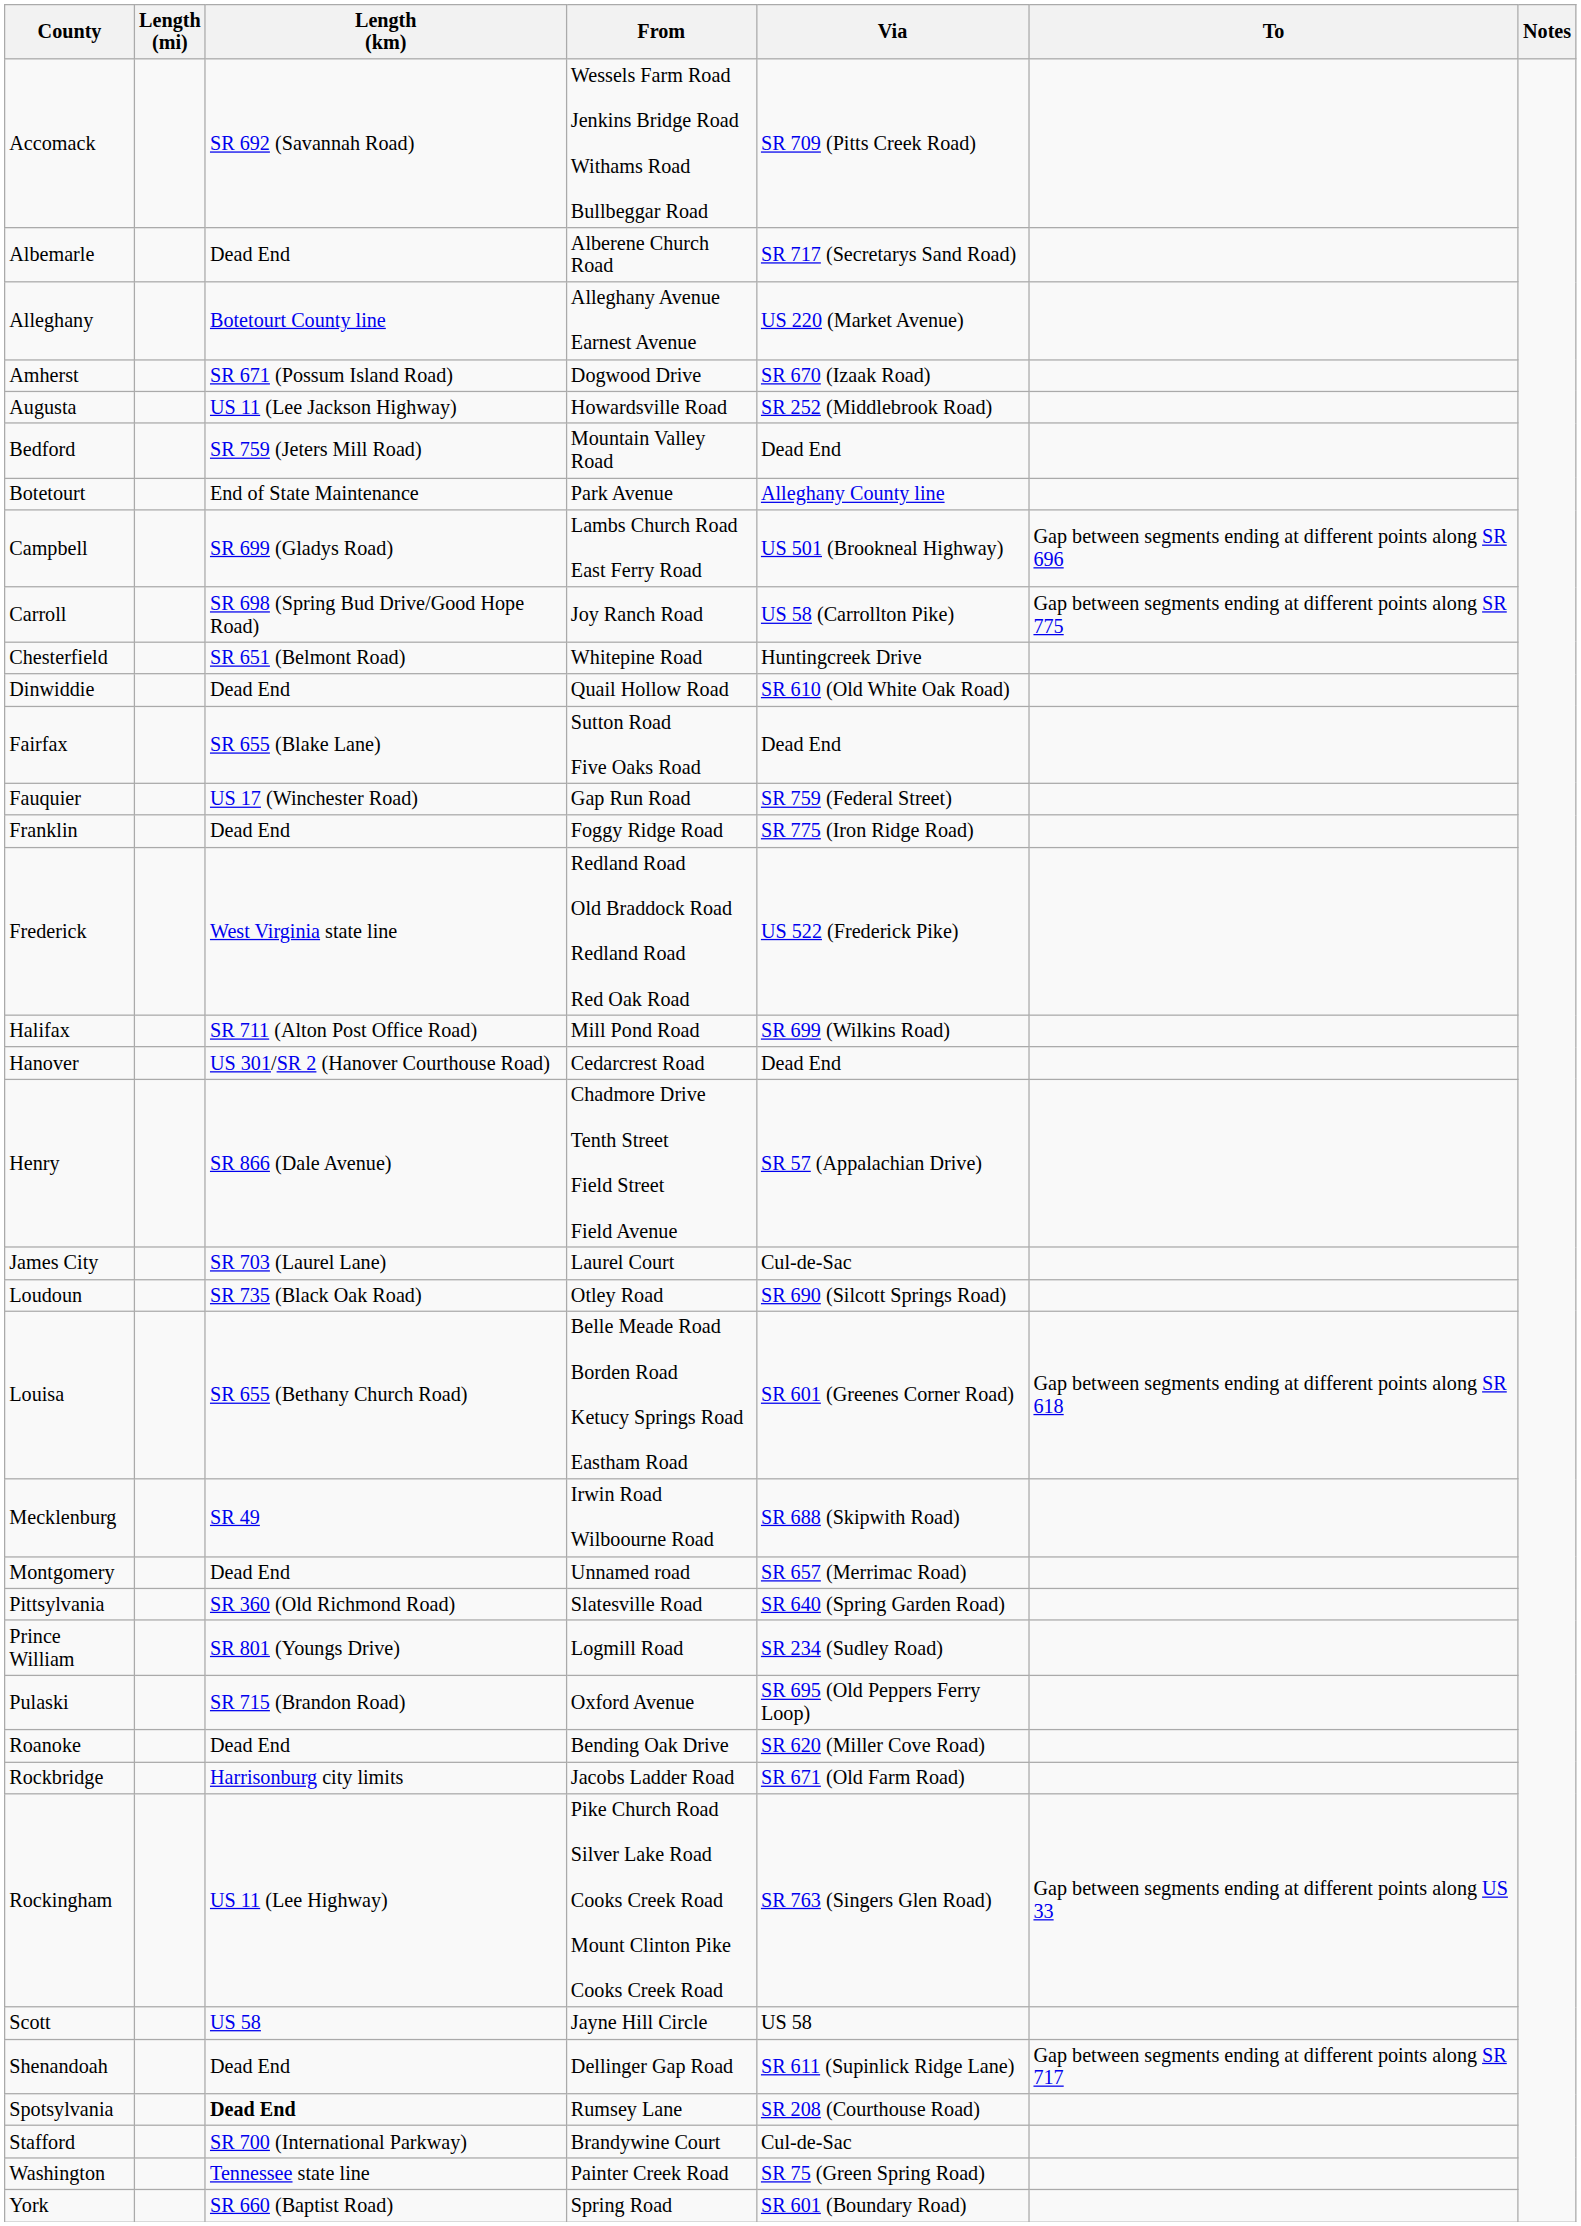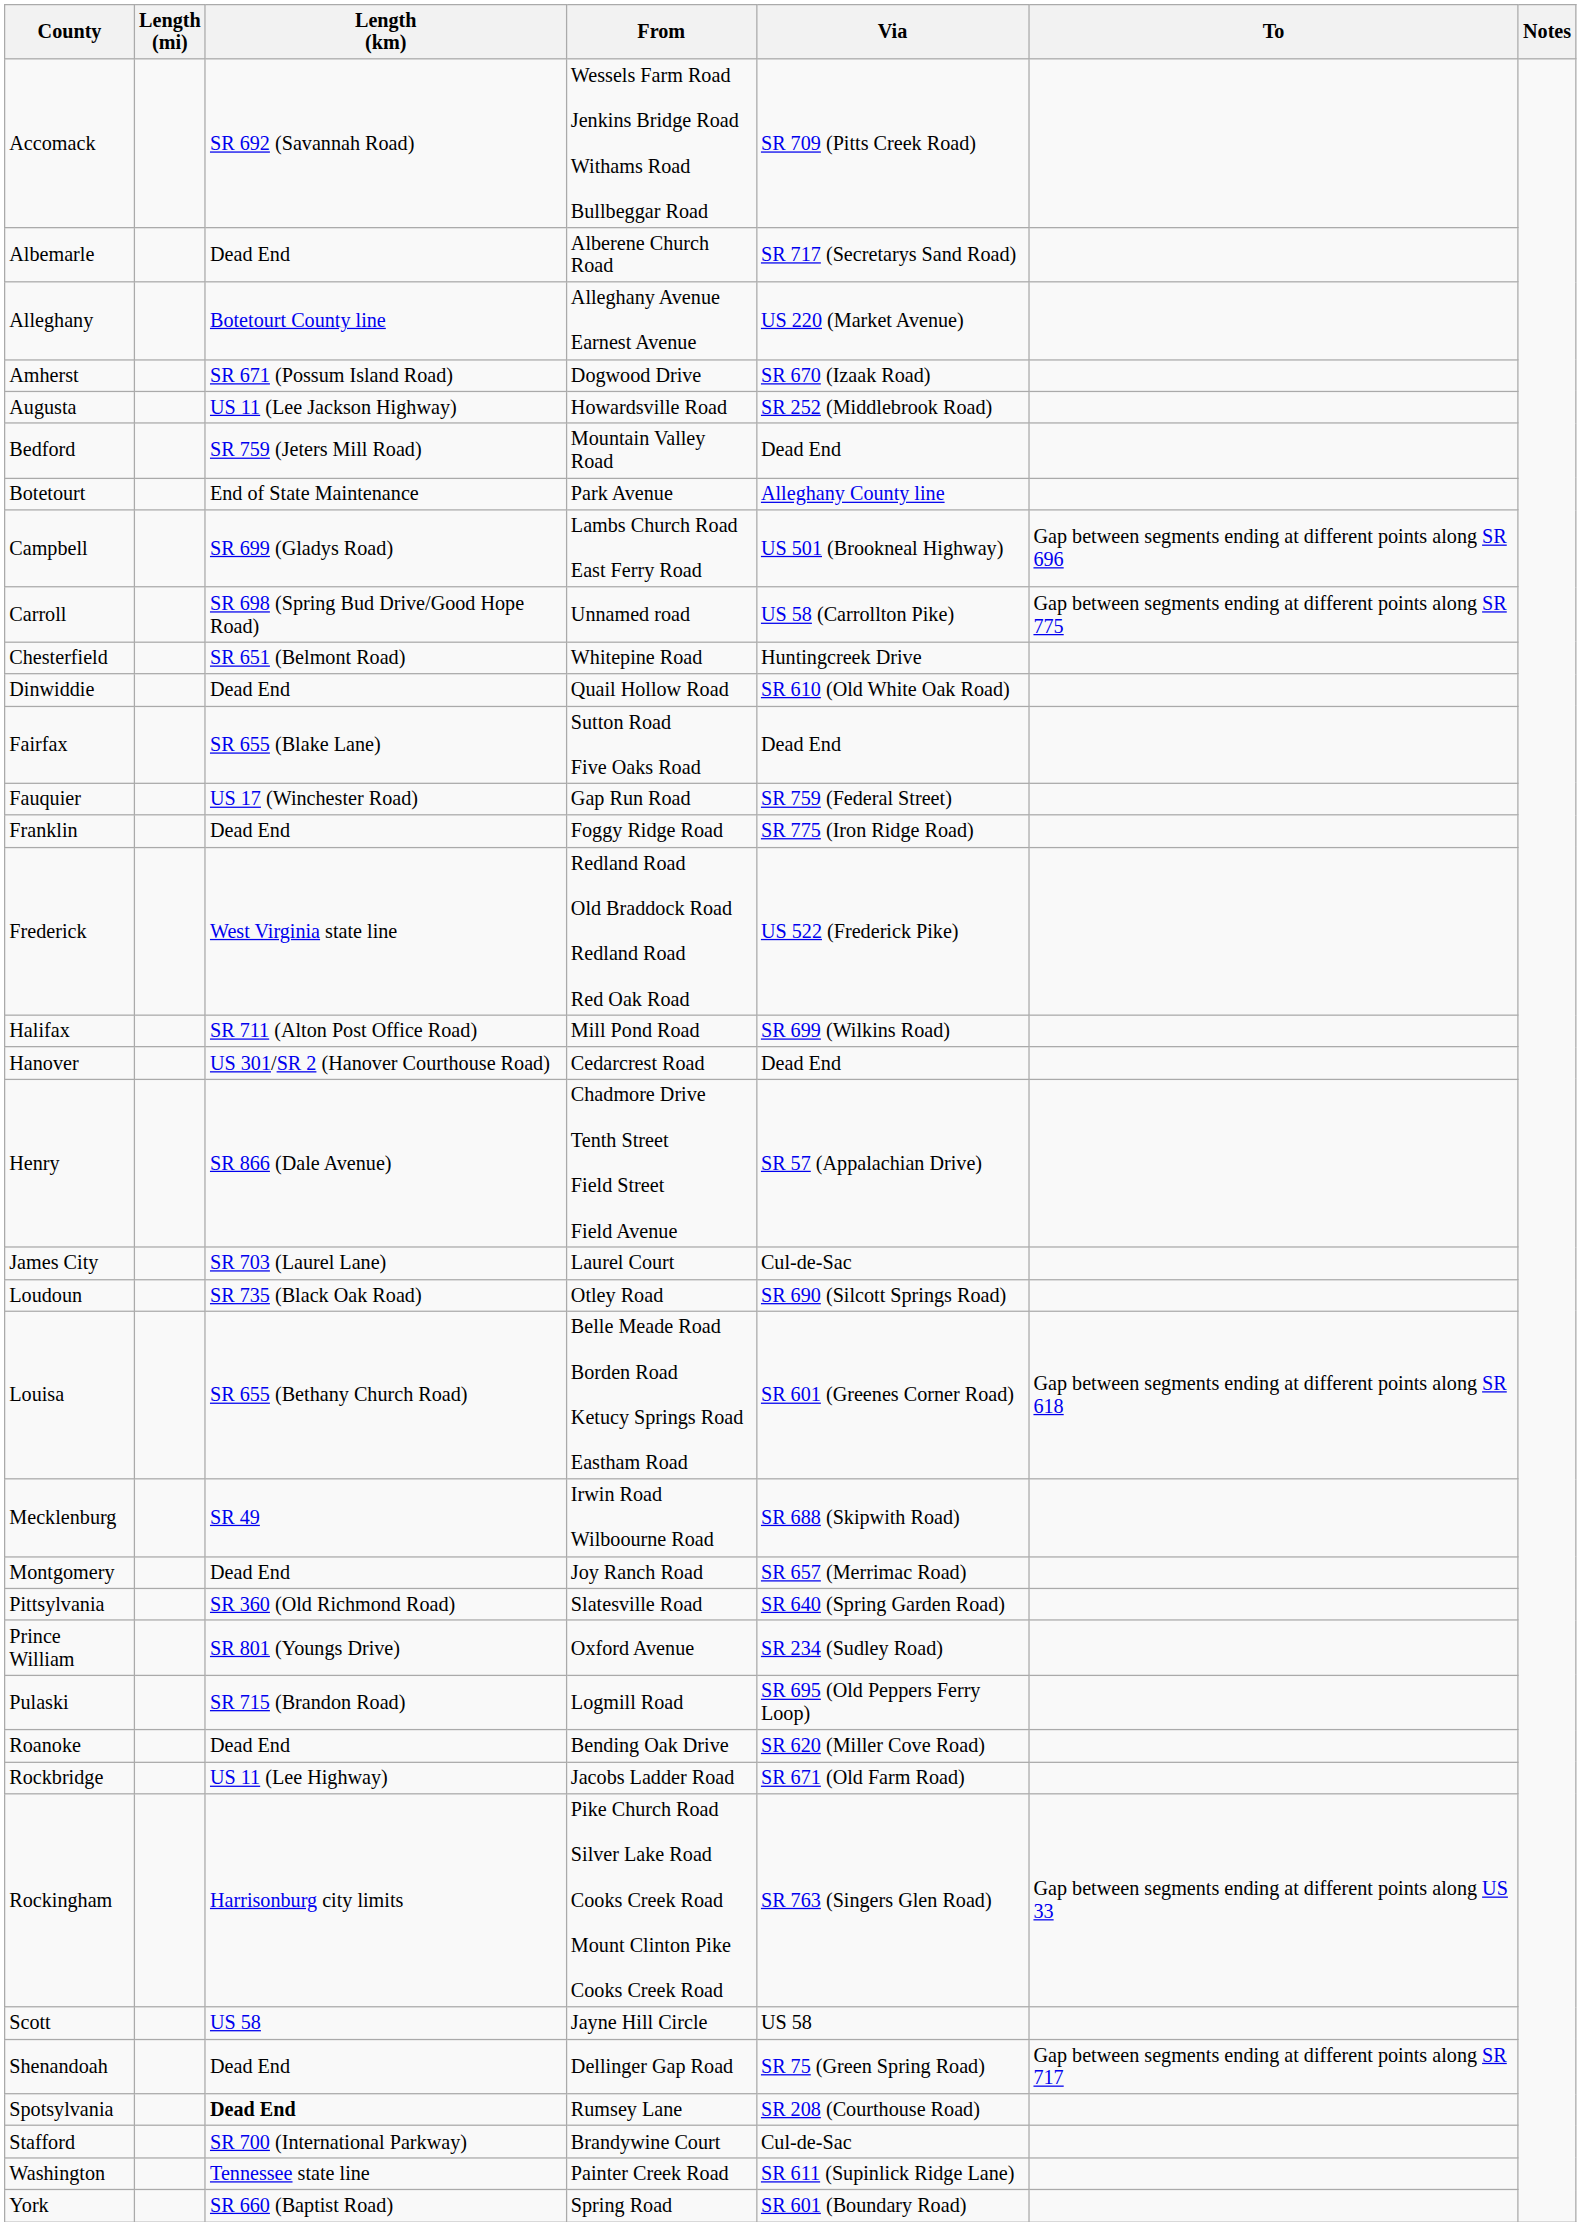(637, 614) Joy Ranch Road -> (630, 614) Unnamed road
(630, 1572) Unnamed road -> (637, 1572) Joy Ranch Road
(627, 1647) Logmill Road -> (633, 1647) Oxford Avenue
(633, 1702) Oxford Avenue -> (627, 1702) Logmill Road
(307, 1777) Harrisonburg city limits -> (299, 1777) US 11 (Lee Highway)
(299, 1900) US 11 (Lee Highway) -> (307, 1900) Harrisonburg city limits
(888, 2066) SR 611 (Supinlick Ridge Lane) -> (873, 2066) SR 75 (Green Spring Road)
(873, 2173) SR 75 (Green Spring Road) -> (888, 2173) SR 611 (Supinlick Ridge Lane)
